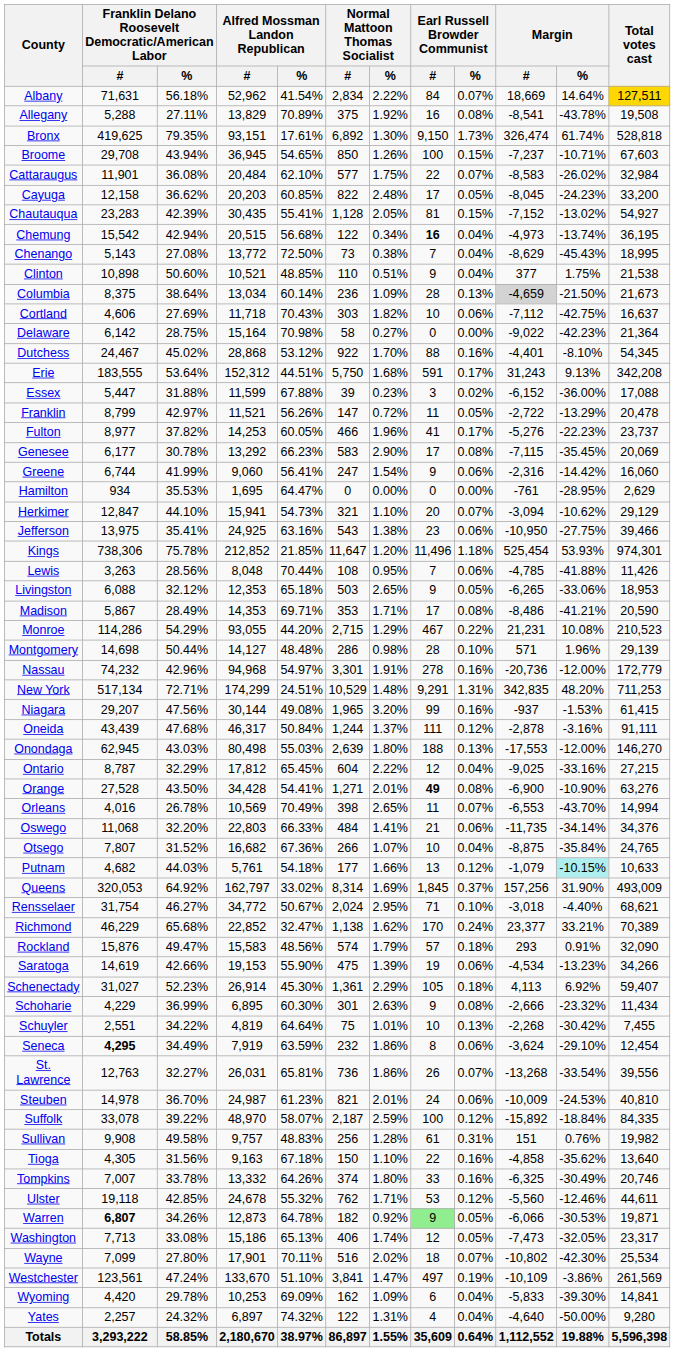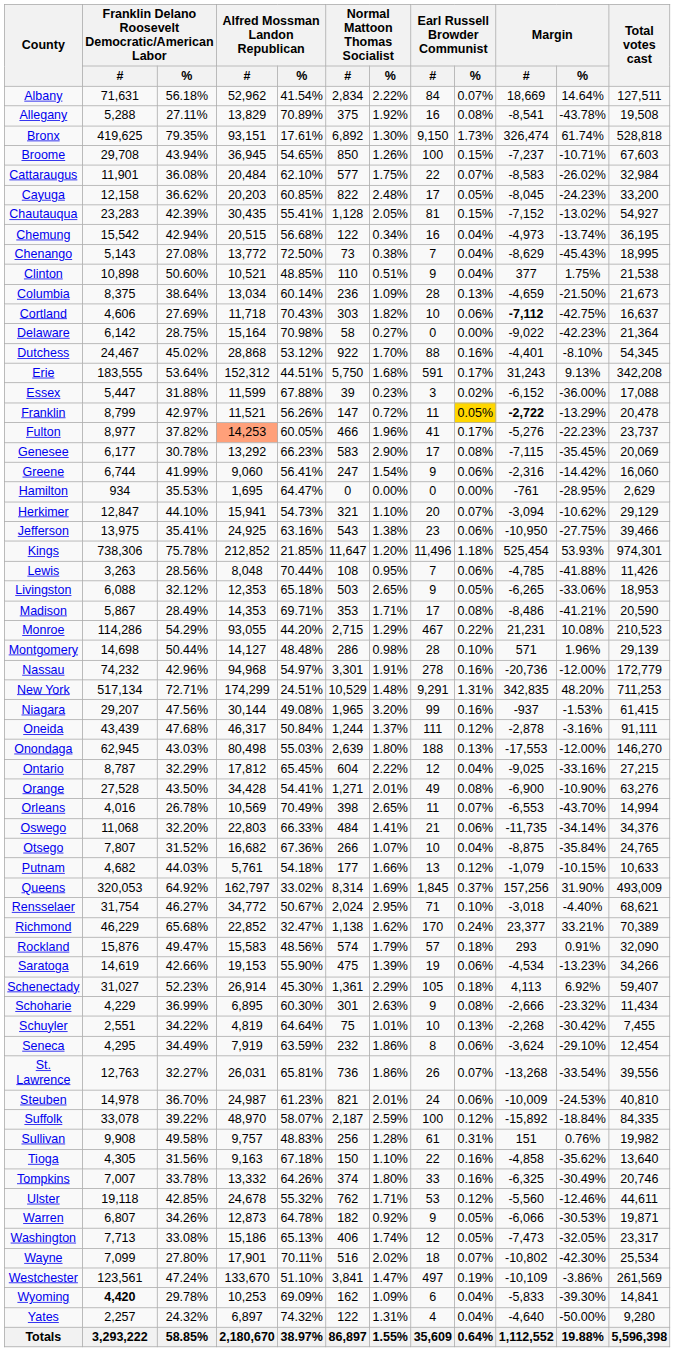(639, 96) gold background -> (639, 96) no background
(433, 234) bold -> (433, 234) normal
(526, 294) lightgrey background -> (526, 294) no background
(526, 313) normal -> (526, 313) bold
(475, 412) no background -> (475, 412) gold background
(526, 412) normal -> (526, 412) bold
(247, 432) no background -> (247, 432) lightsalmon background
(433, 788) bold -> (433, 788) normal
(583, 868) paleturquoise background -> (583, 868) no background
(120, 1046) bold -> (120, 1046) normal
(120, 1218) bold -> (120, 1218) normal
(433, 1218) lightgreen background -> (433, 1218) no background
(120, 1297) normal -> (120, 1297) bold
